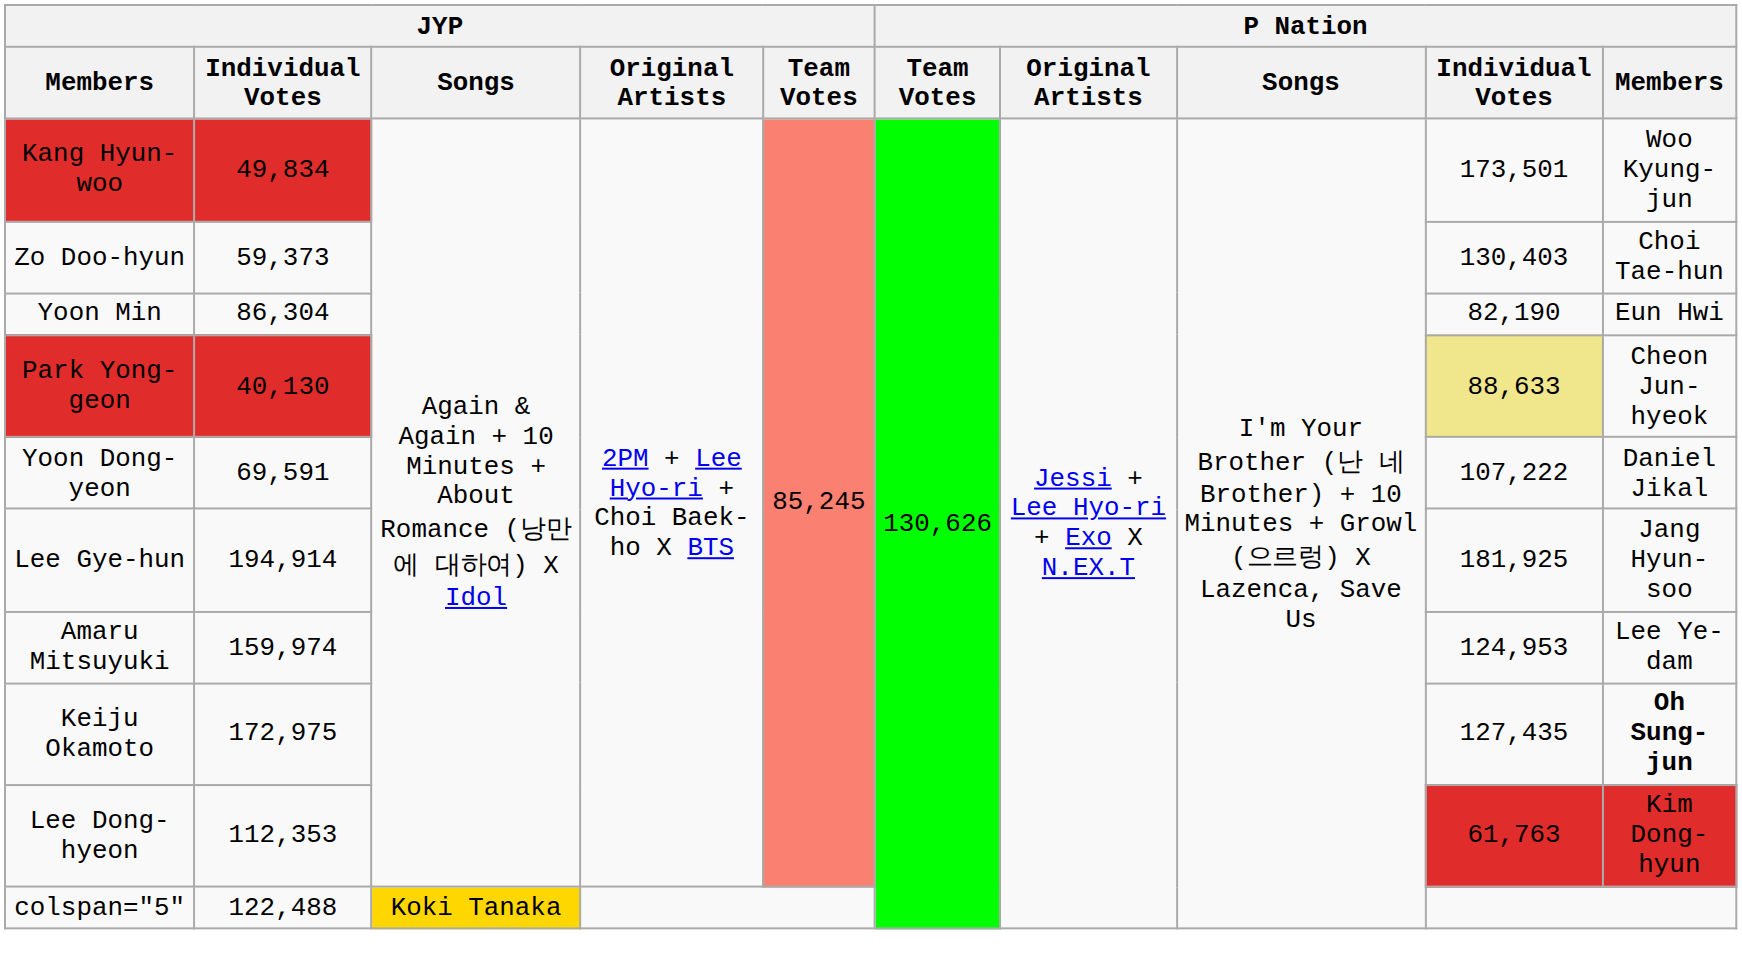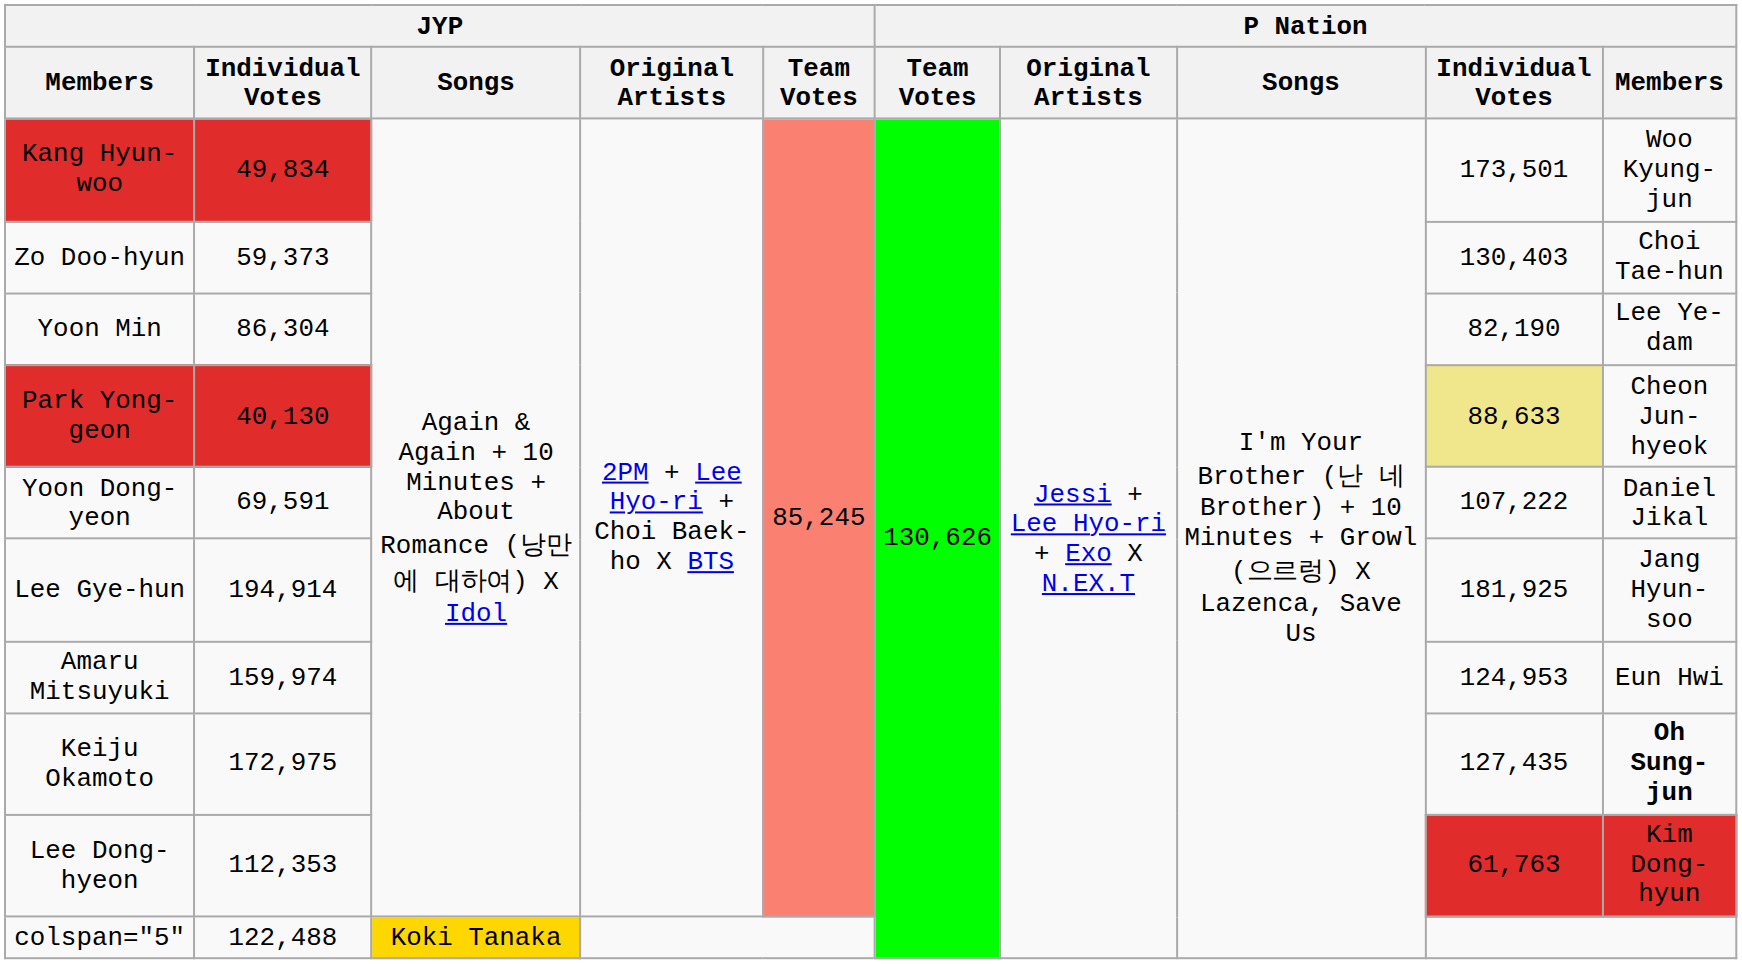(1669, 314) Eun Hwi -> (1669, 329) Lee Ye-dam
(1669, 647) Lee Ye-dam -> (1669, 677) Eun Hwi
